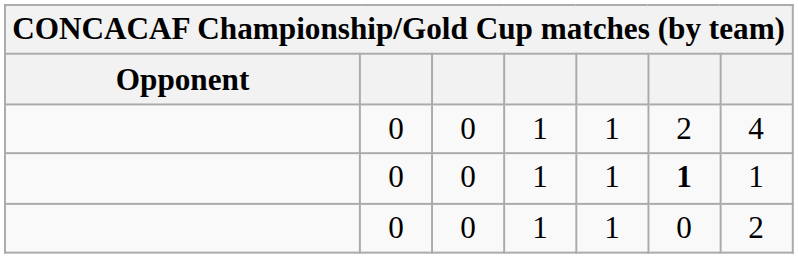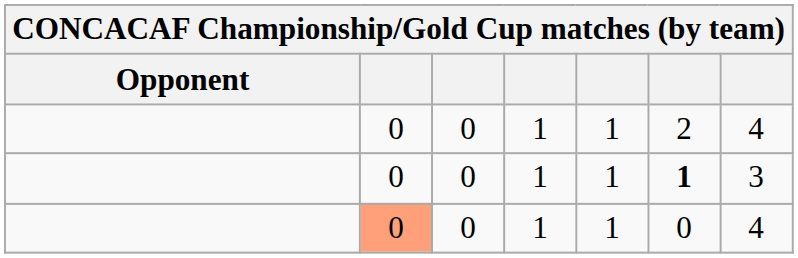(756, 177) 1 -> (756, 177) 3
(396, 227) no background -> (396, 227) lightsalmon background
(756, 227) 2 -> (756, 227) 4
